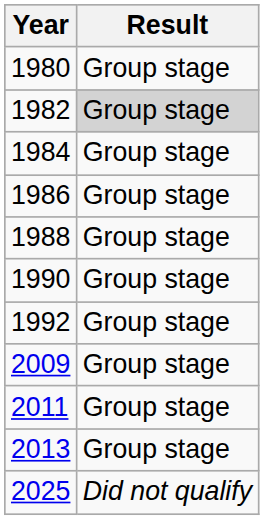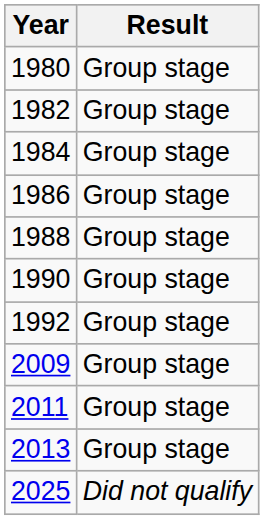(156, 110) lightgrey background -> (156, 110) no background
